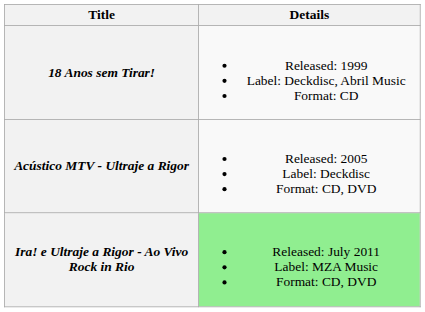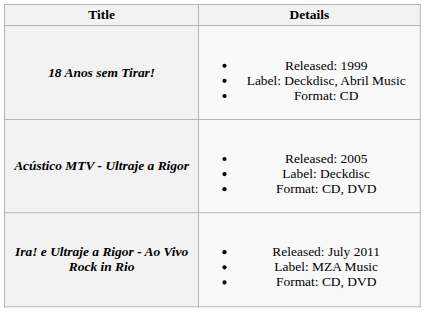(309, 267) lightgreen background -> (309, 267) no background
